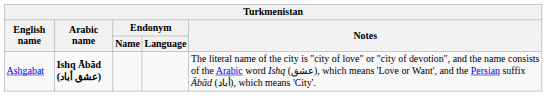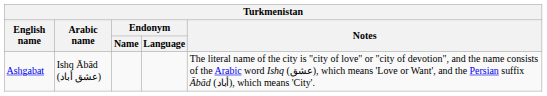(79, 71) bold -> (79, 71) normal
